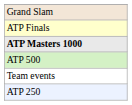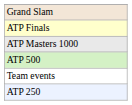(44, 43) bold -> (42, 43) normal
